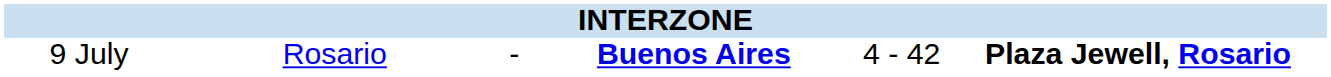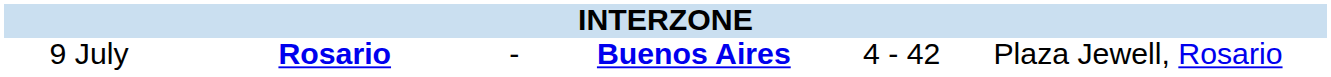(335, 54) normal -> (335, 54) bold
(1138, 54) bold -> (1138, 54) normal
